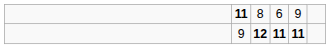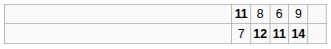(241, 33) 9 -> (241, 33) 7
(298, 33) 11 -> (298, 33) 14
